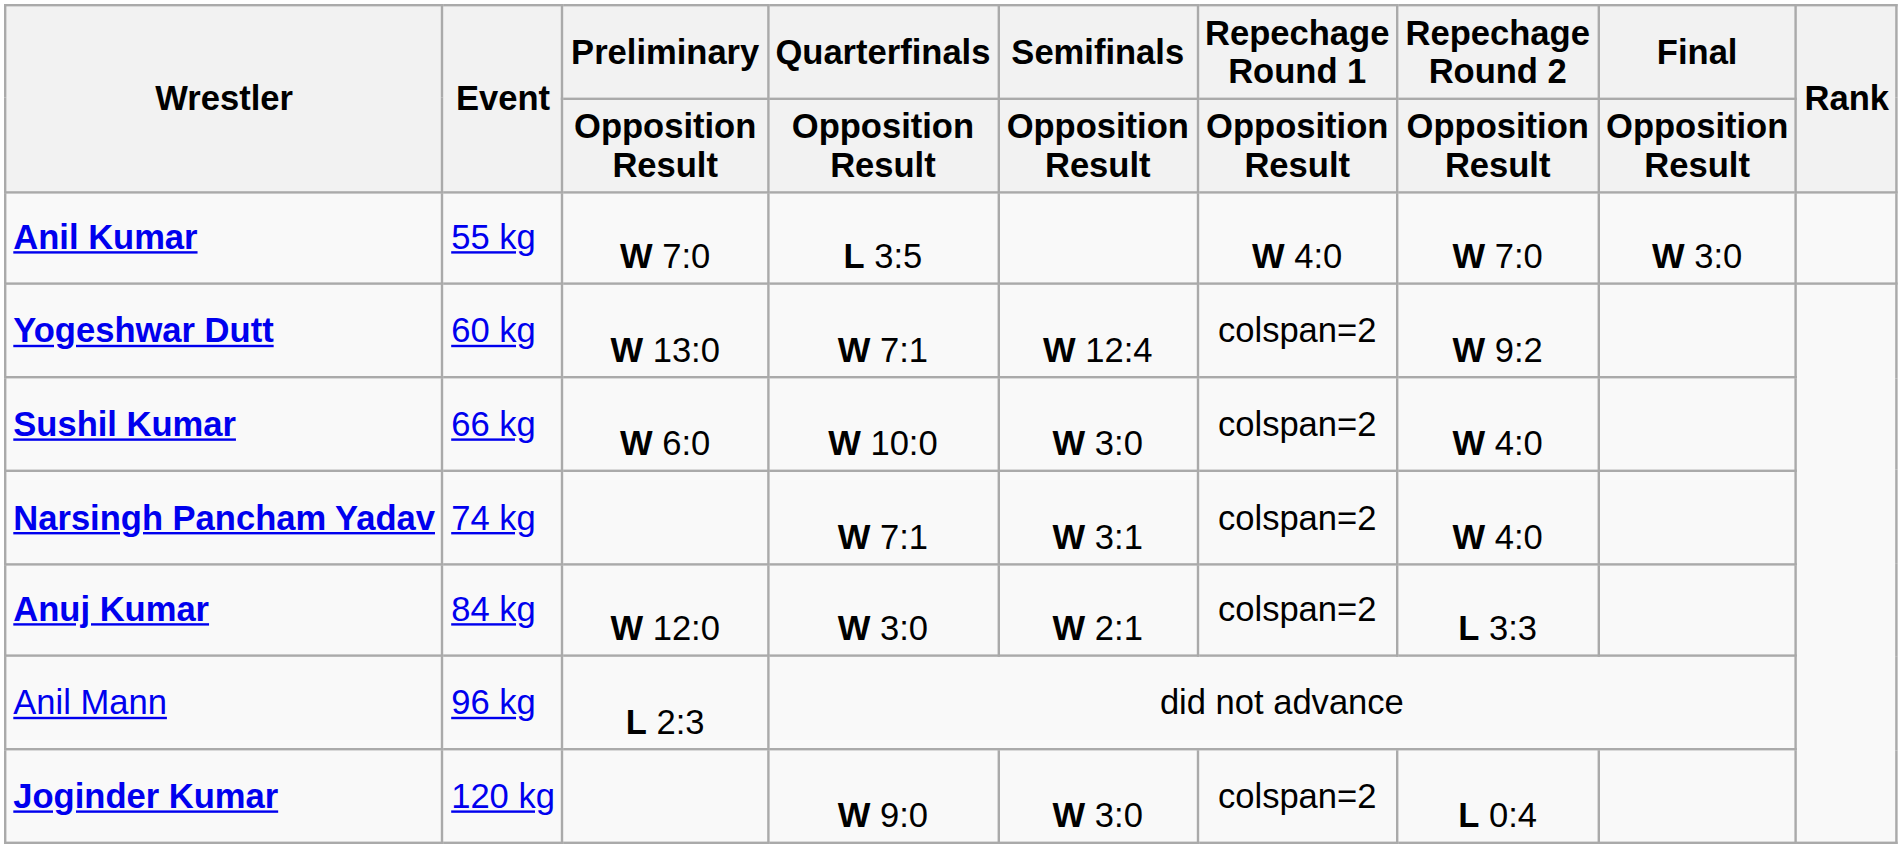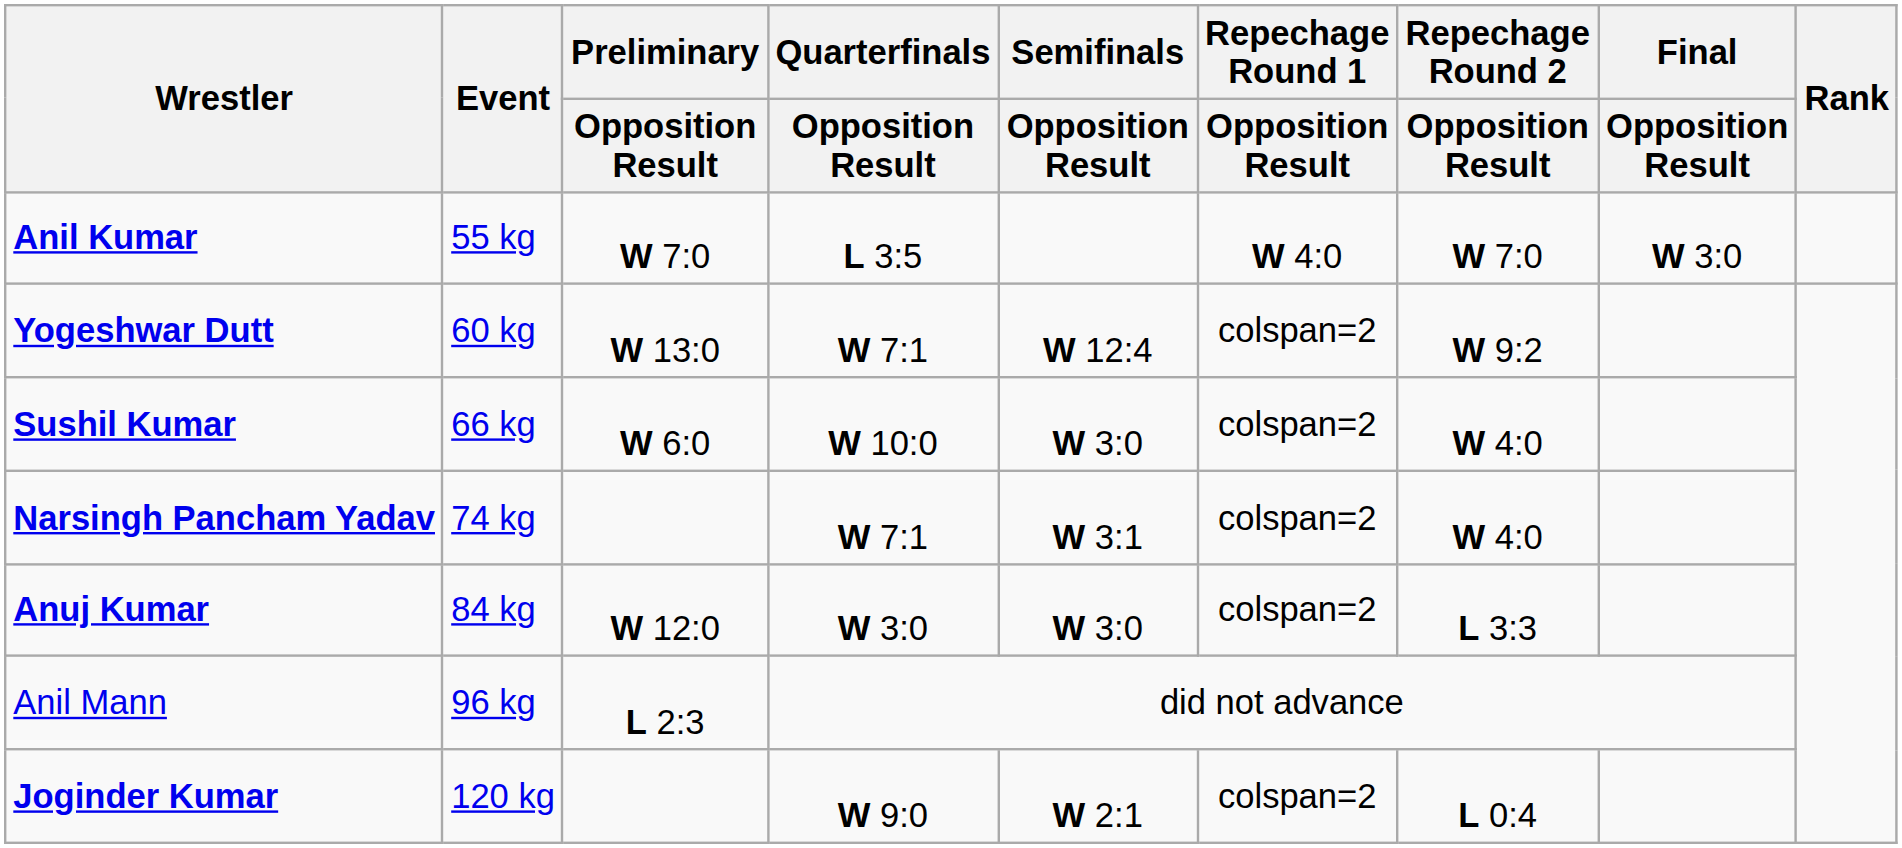(1098, 629) W 2:1 -> (1098, 629) W 3:0
(1098, 815) W 3:0 -> (1098, 815) W 2:1
